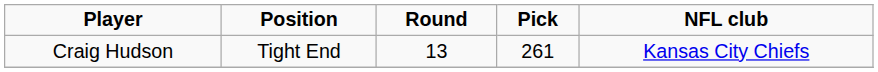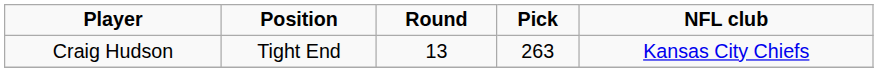(538, 51) 261 -> (538, 51) 263
